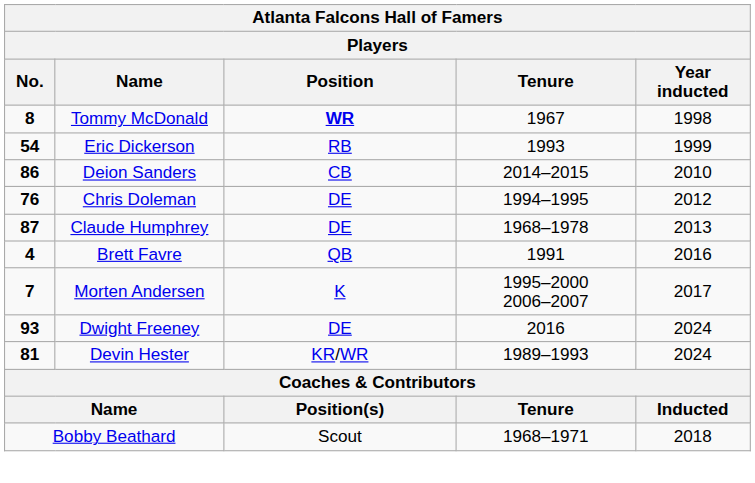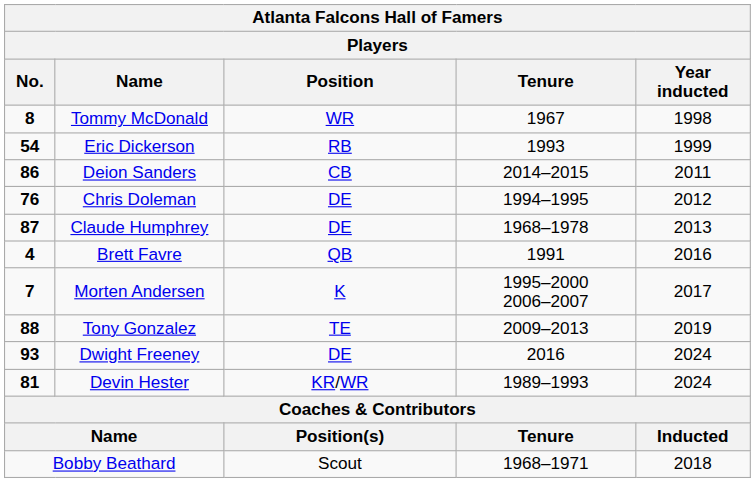(340, 118) bold -> (340, 118) normal
(693, 173) 2010 -> (693, 173) 2011
+ row: (139, 328)
